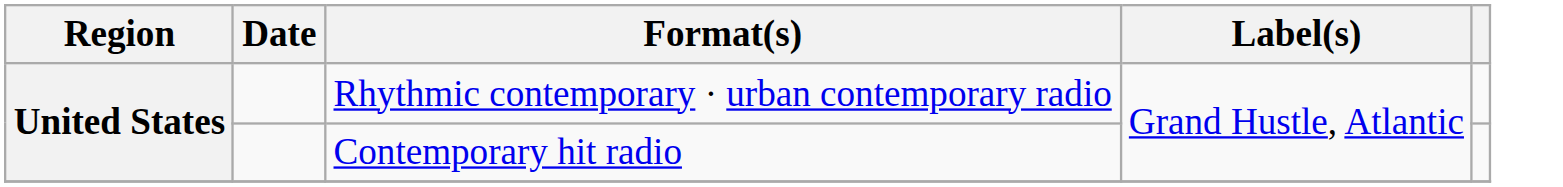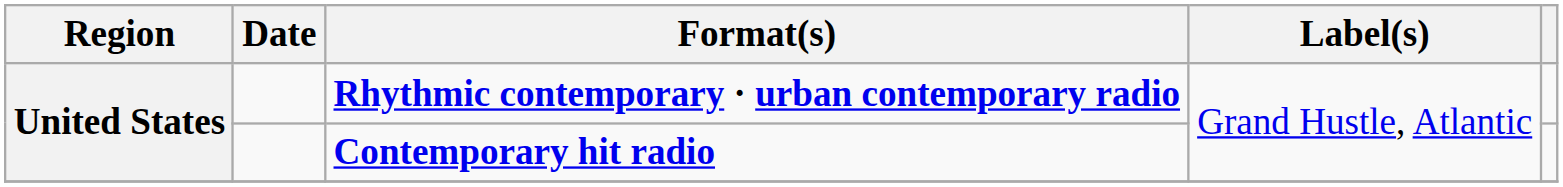(723, 92) normal -> (757, 92) bold
(508, 151) normal -> (524, 151) bold
